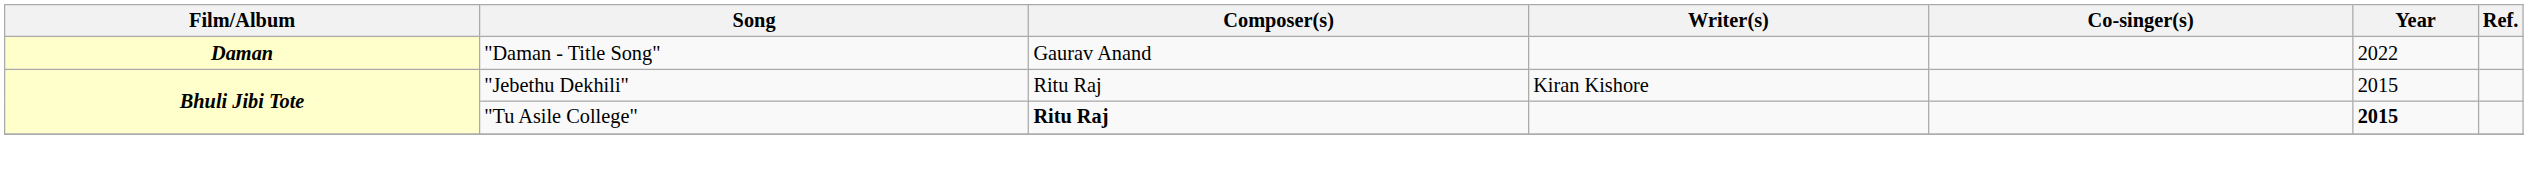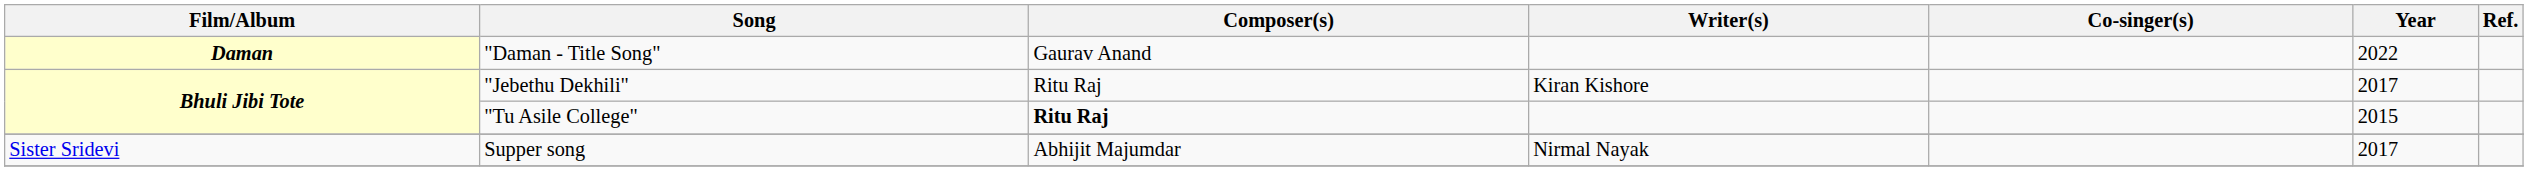(2378, 85) 2015 -> (2378, 85) 2017
(2378, 117) bold -> (2378, 117) normal
+ row: (535, 149)
